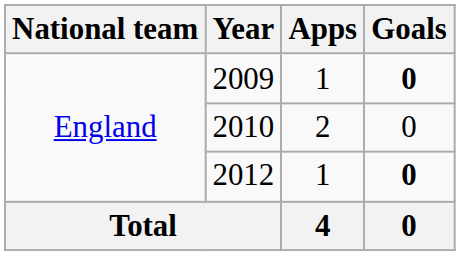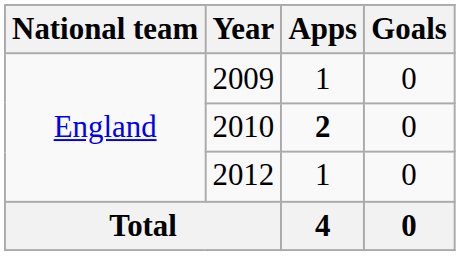(409, 77) bold -> (409, 77) normal
(323, 126) normal -> (323, 126) bold
(409, 175) bold -> (409, 175) normal
